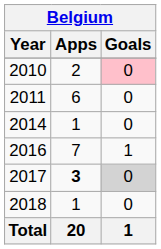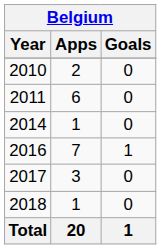(128, 71) pink background -> (128, 71) no background
(76, 177) bold -> (76, 177) normal
(128, 177) lightgrey background -> (128, 177) no background
